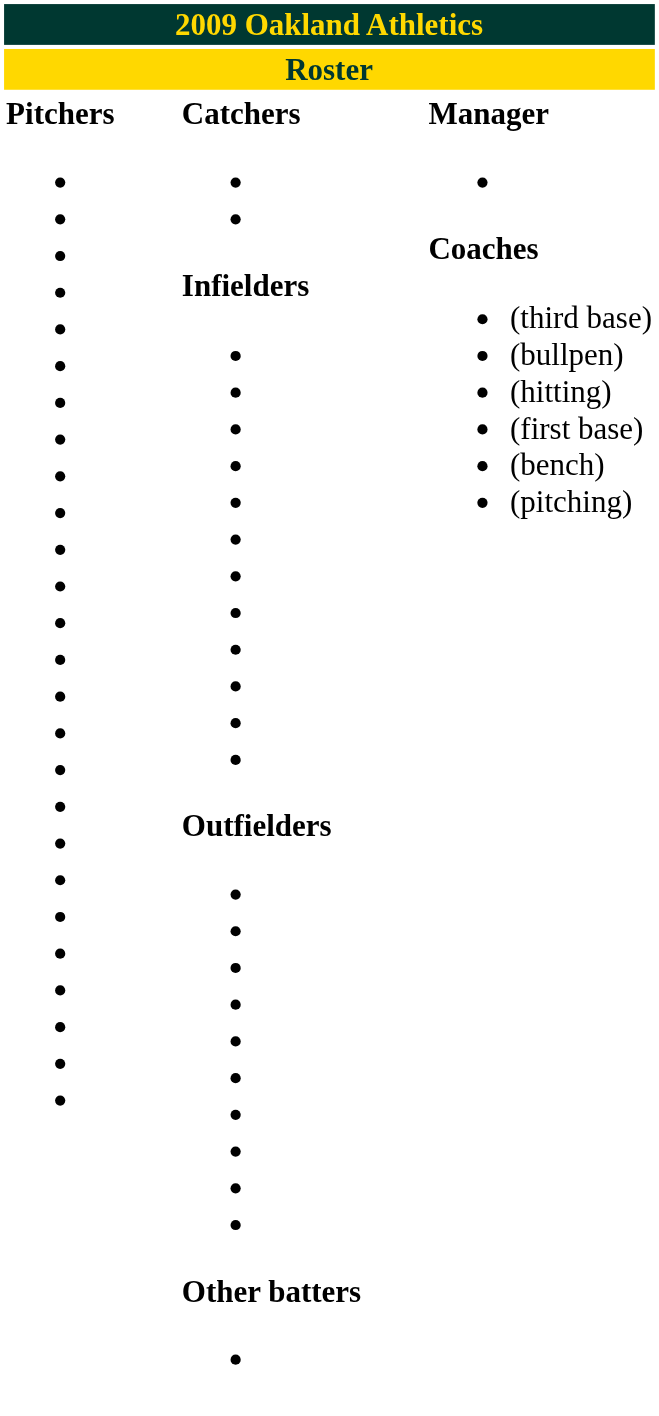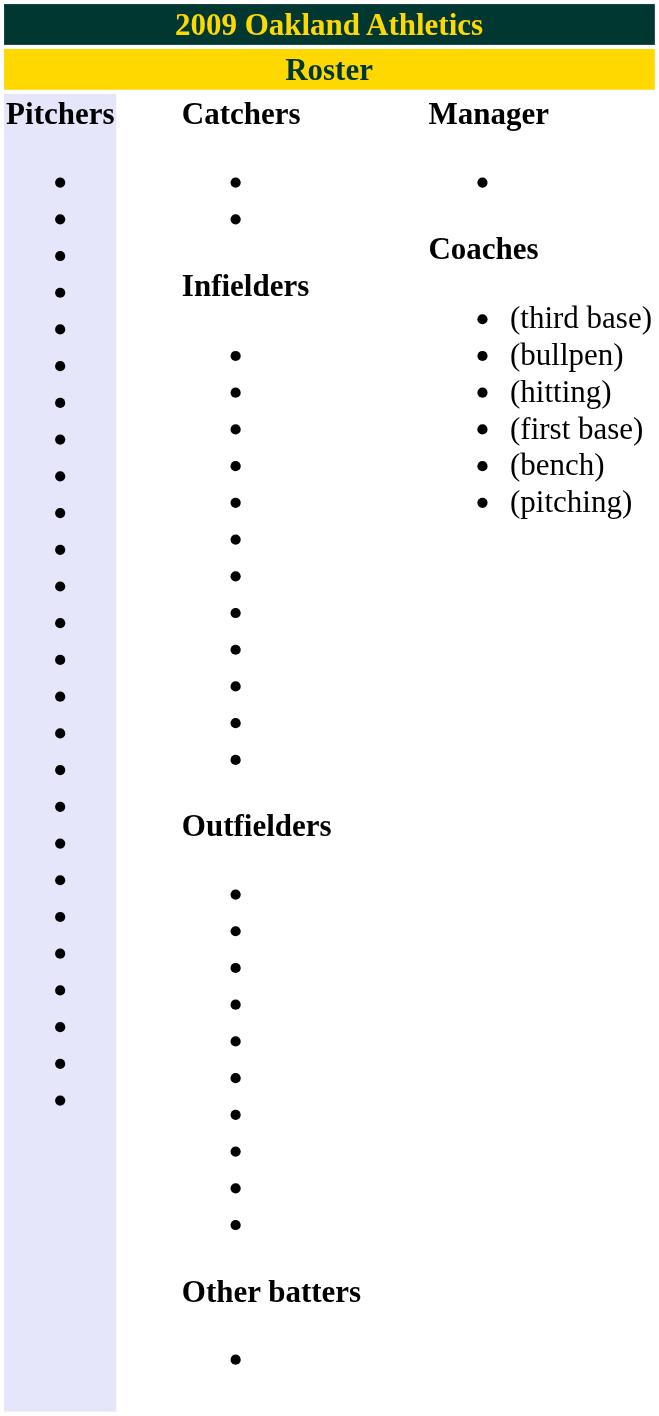(60, 607) no background -> (60, 607) lavender background
